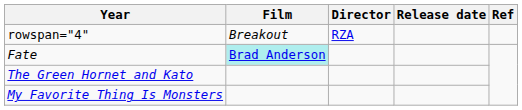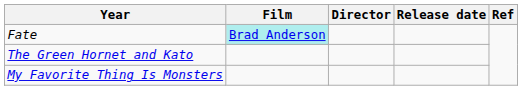- row: (48, 35)
